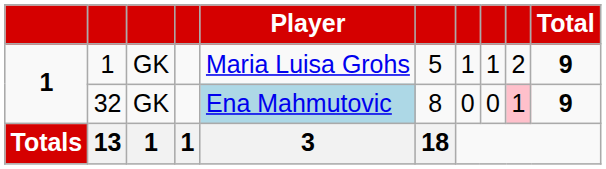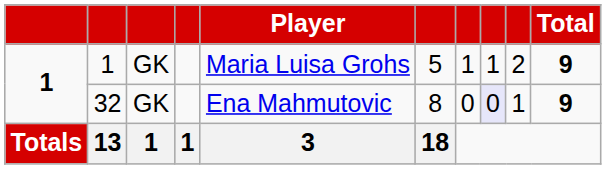(299, 103) lightblue background -> (299, 103) no background
(493, 103) no background -> (493, 103) lavender background
(518, 103) pink background -> (518, 103) no background
